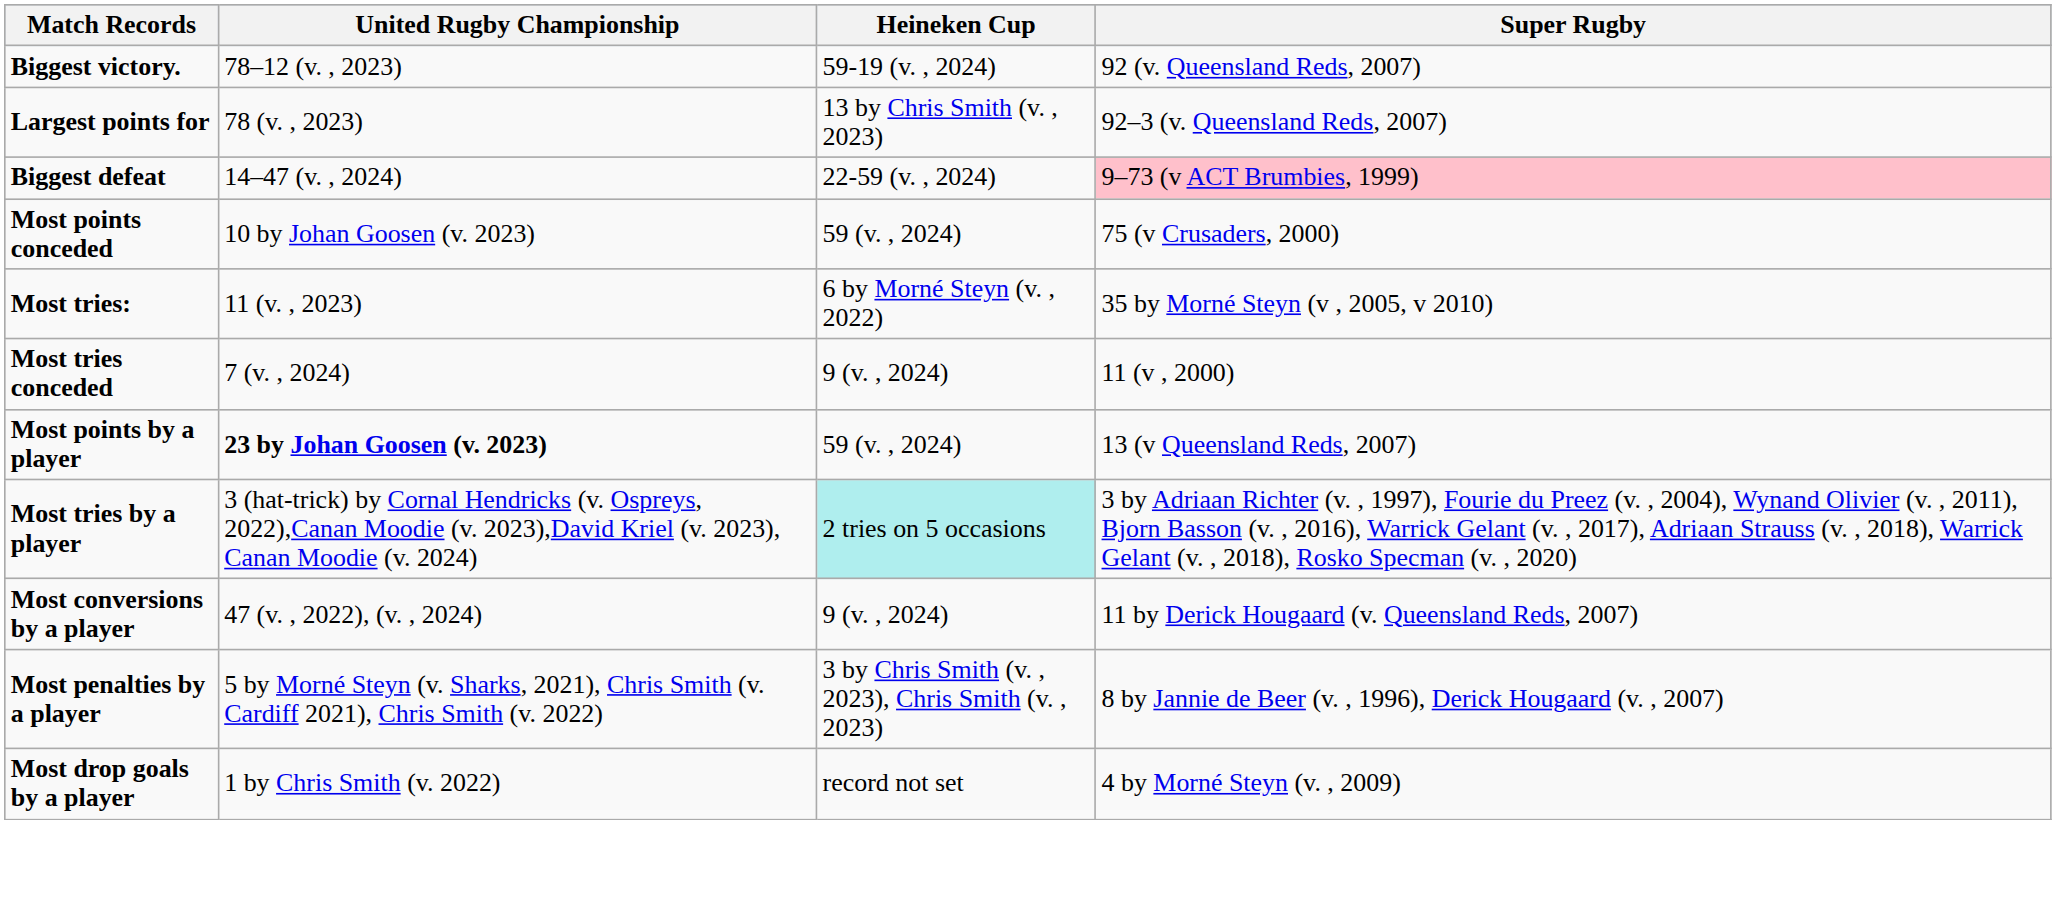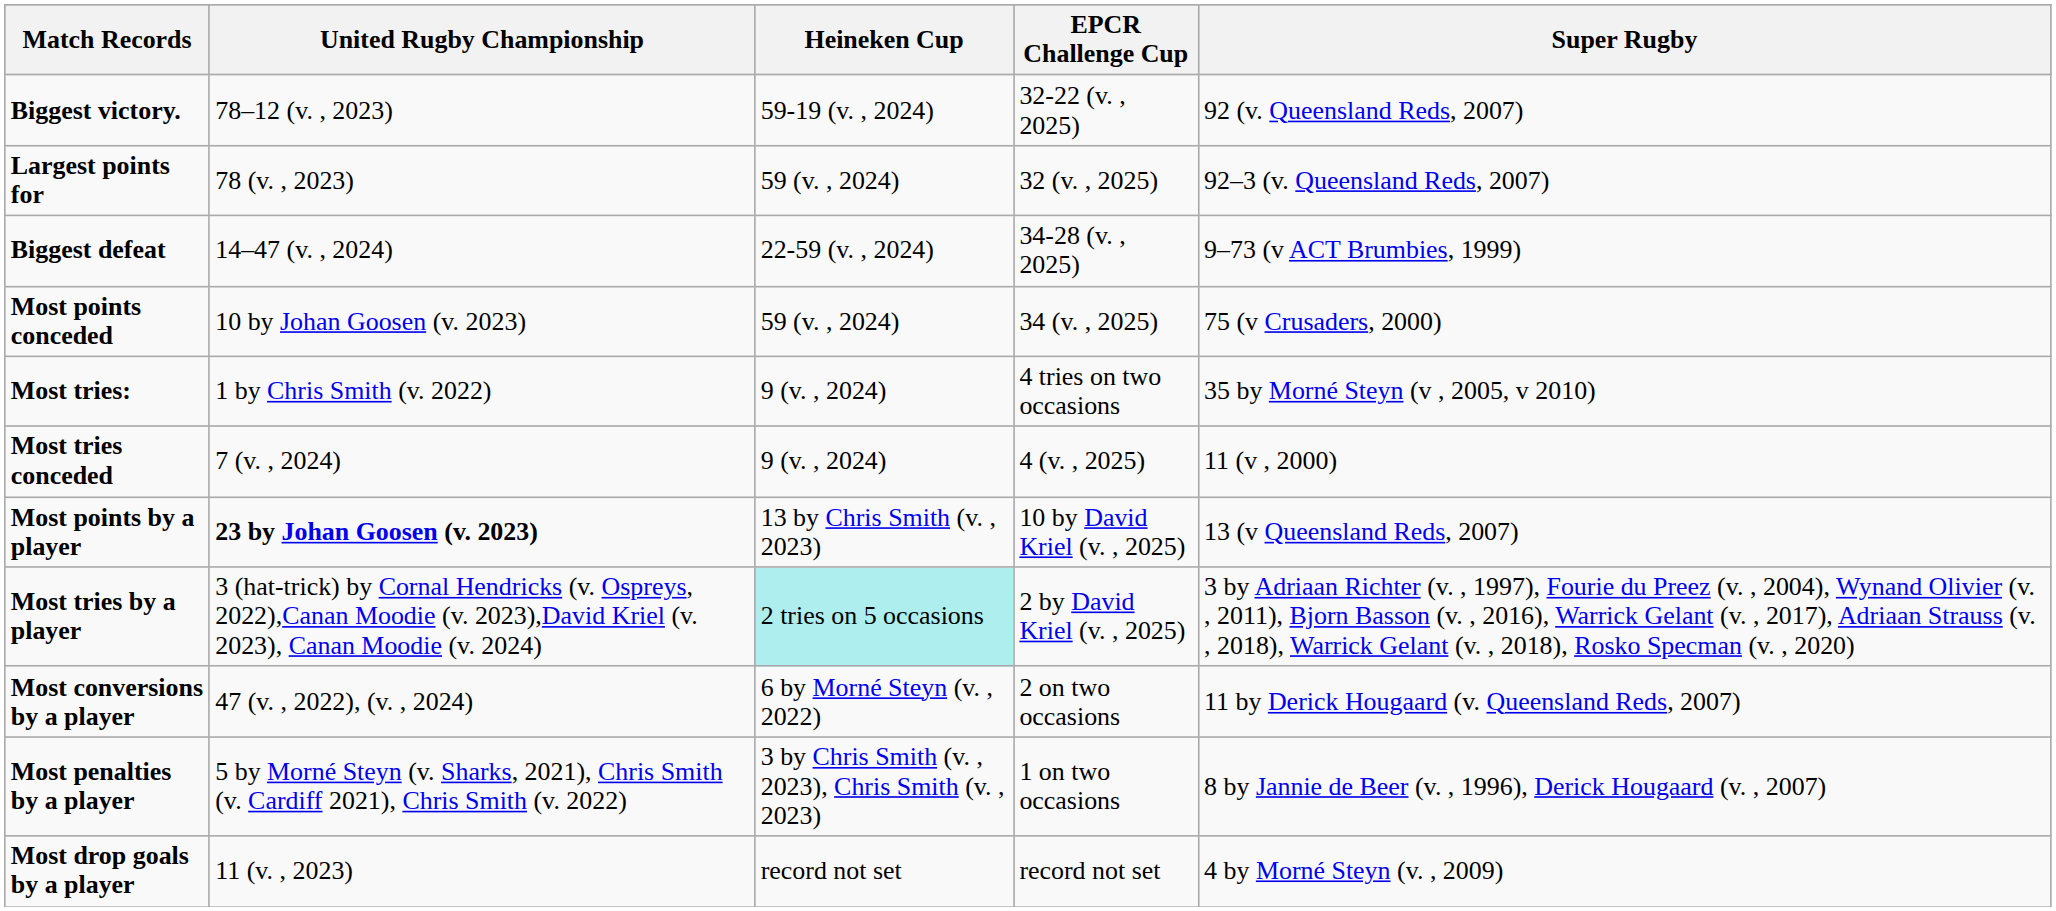+ column: (1106, 39)
(940, 121) 13 by Chris Smith (v. , 2023) -> (830, 180) 59 (v. , 2024)
(1260, 177) pink background -> (1363, 250) no background
(293, 303) 11 (v. , 2023) -> (353, 390) 1 by Chris Smith (v. 2022)
(939, 303) 6 by Morné Steyn (v. , 2022) -> (824, 390) 9 (v. , 2024)
(892, 444) 59 (v. , 2024) -> (878, 531) 13 by Chris Smith (v. , 2023)
(885, 613) 9 (v. , 2024) -> (877, 701) 6 by Morné Steyn (v. , 2022)
(362, 783) 1 by Chris Smith (v. 2022) -> (284, 870) 11 (v. , 2023)
